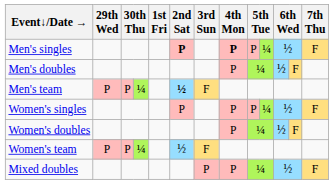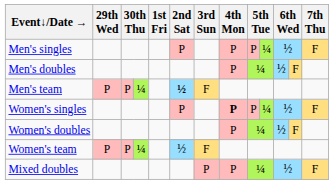(182, 49) bold -> (182, 49) normal
(233, 49) bold -> (233, 49) normal
(233, 109) normal -> (233, 109) bold
